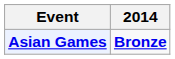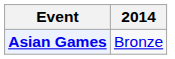(140, 42) bold -> (139, 42) normal
